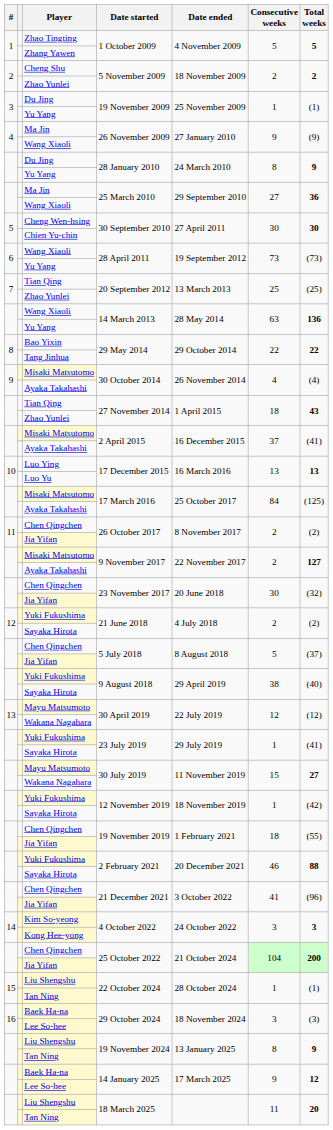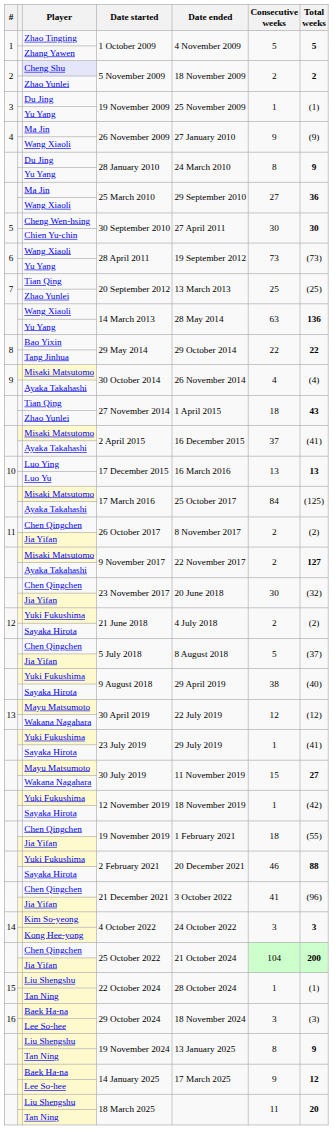(45, 68) no background -> (45, 68) lavender background
